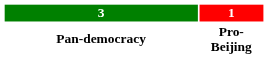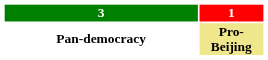(231, 39) no background -> (231, 39) khaki background
